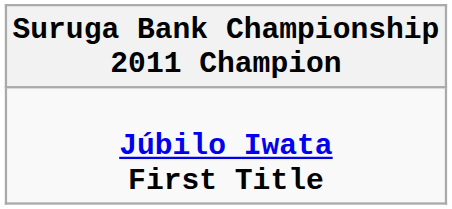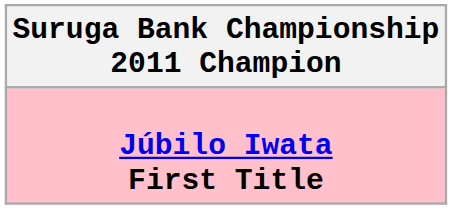(226, 163) no background -> (226, 163) pink background
